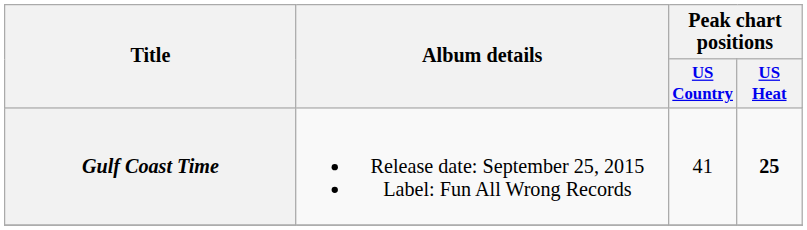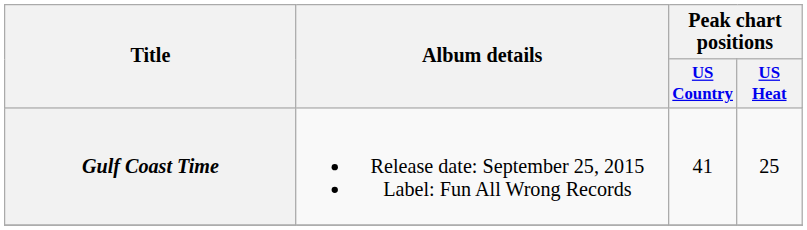(769, 166) bold -> (769, 166) normal
